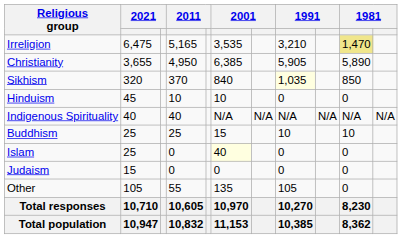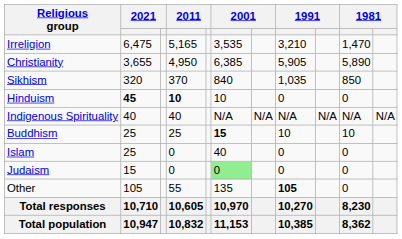(356, 44) khaki background -> (356, 44) no background
(292, 80) lightyellow background -> (292, 80) no background
(130, 98) normal -> (130, 98) bold
(175, 98) normal -> (175, 98) bold
(220, 134) normal -> (220, 134) bold
(220, 152) lightyellow background -> (220, 152) no background
(217, 170) no background -> (217, 170) lightgreen background
(287, 188) normal -> (287, 188) bold
